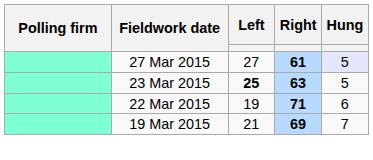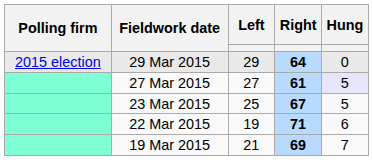+ row: (170, 62)
(251, 83) bold -> (251, 104) normal
(298, 83) 63 -> (298, 104) 67
